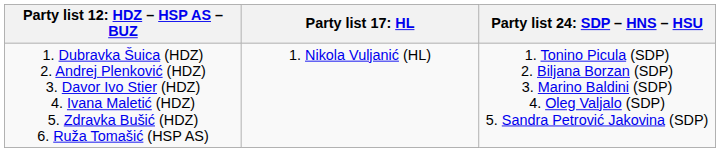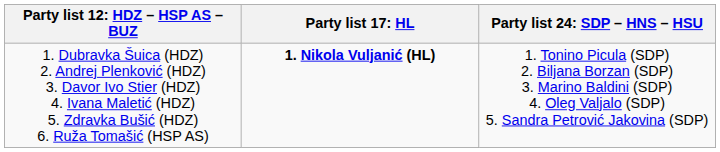(360, 54) normal -> (360, 54) bold
